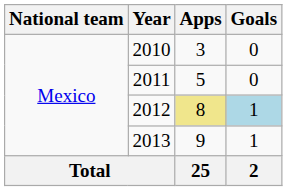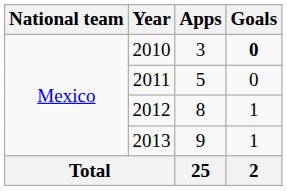(254, 49) normal -> (254, 49) bold
(201, 110) khaki background -> (201, 110) no background
(254, 110) lightblue background -> (254, 110) no background
